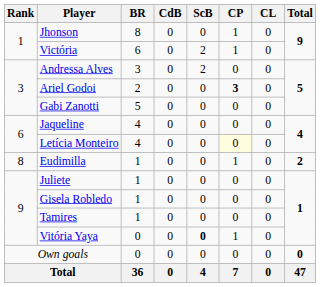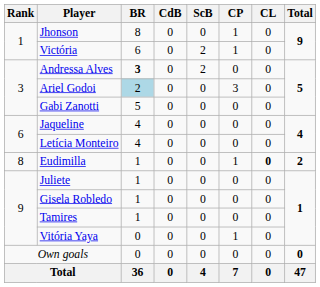(138, 69) normal -> (138, 69) bold
(138, 87) no background -> (138, 87) lightblue background
(236, 87) bold -> (236, 87) normal
(236, 143) lightyellow background -> (236, 143) no background
(268, 161) normal -> (268, 161) bold
(203, 236) bold -> (203, 236) normal
